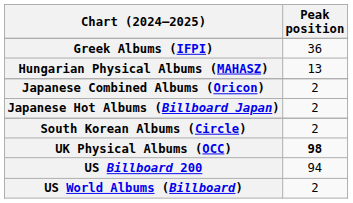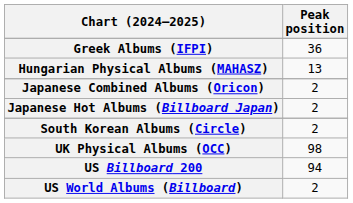(315, 148) bold -> (315, 148) normal
